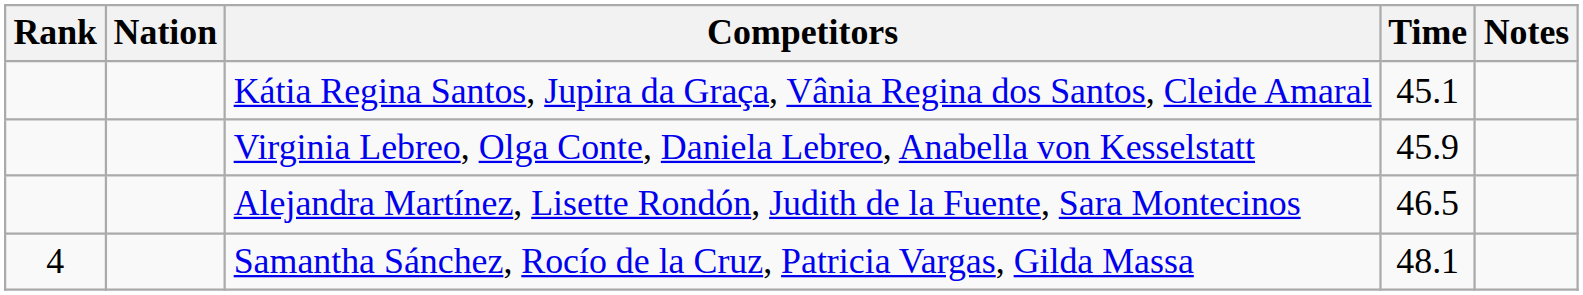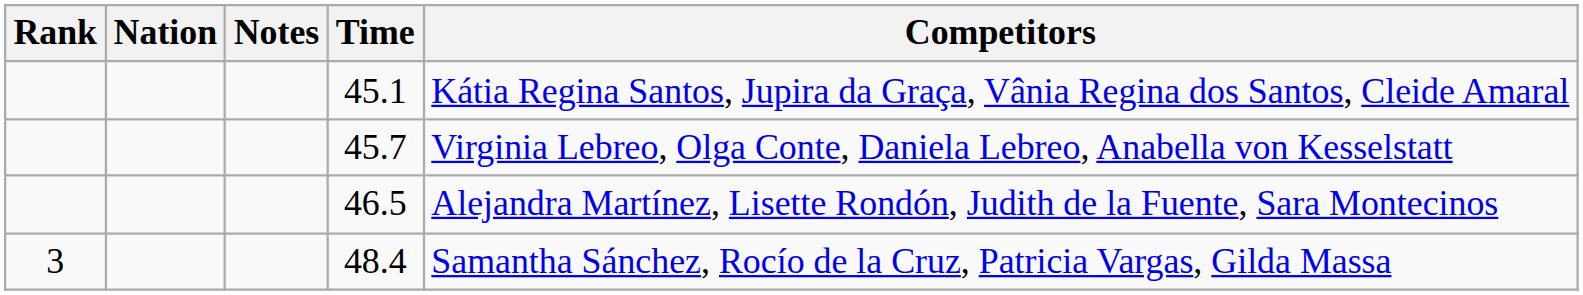columns swapped: (803, 32) <-> (1526, 32)
(1428, 146) 45.9 -> (375, 146) 45.7
(55, 260) 4 -> (55, 260) 3
(1428, 260) 48.1 -> (375, 260) 48.4
